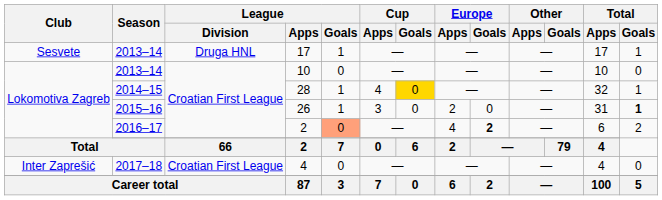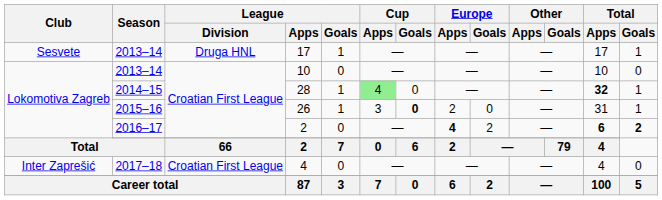(378, 90) no background -> (378, 90) lightgreen background
(415, 90) gold background -> (415, 90) no background
(601, 90) normal -> (601, 90) bold
(415, 109) normal -> (415, 109) bold
(638, 109) bold -> (638, 109) normal
(341, 128) lightsalmon background -> (341, 128) no background
(452, 128) normal -> (452, 128) bold
(490, 128) bold -> (490, 128) normal
(601, 128) normal -> (601, 128) bold
(638, 128) normal -> (638, 128) bold
